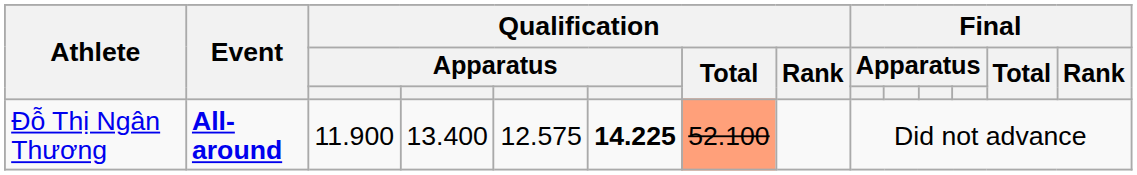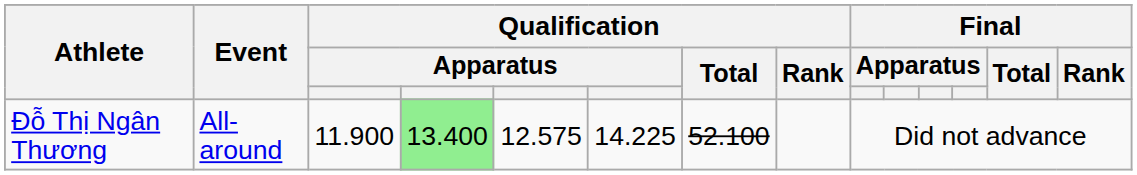(237, 135) bold -> (241, 135) normal
(447, 135) no background -> (447, 135) lightgreen background
(635, 135) bold -> (635, 135) normal
(729, 135) lightsalmon background -> (729, 135) no background
